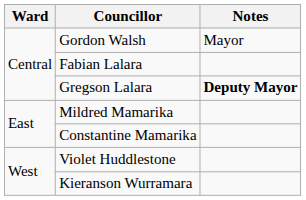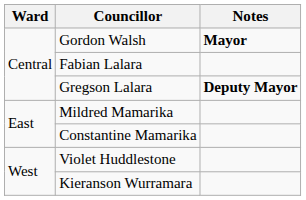(224, 40) normal -> (225, 40) bold
